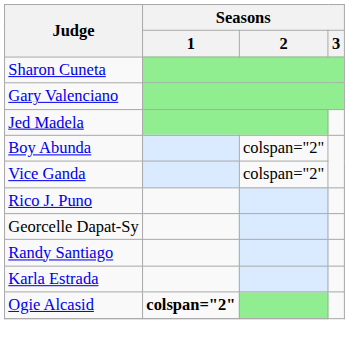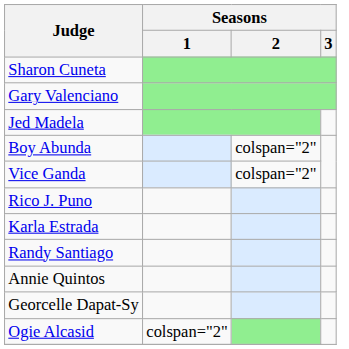rows swapped: (53, 278) <-> (74, 226)
+ row: (57, 278)
(191, 305) bold -> (187, 331) normal
